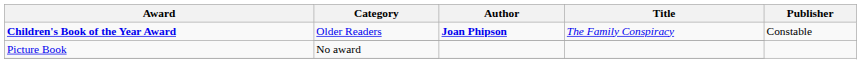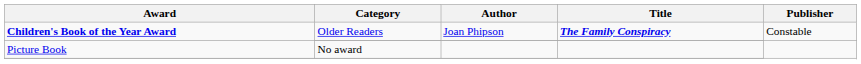(474, 31) bold -> (473, 31) normal
(621, 31) normal -> (615, 31) bold
